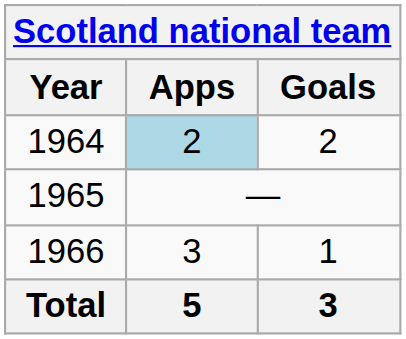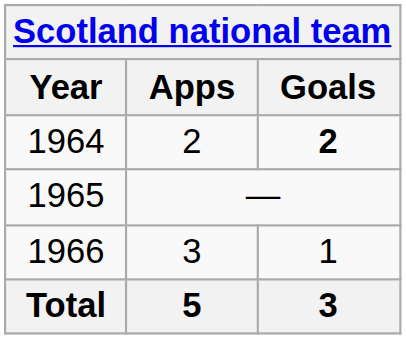(192, 141) lightblue background -> (192, 141) no background
(328, 141) normal -> (328, 141) bold
